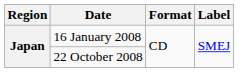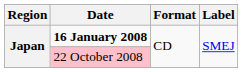(97, 36) normal -> (100, 36) bold
(98, 57) no background -> (98, 57) pink background
